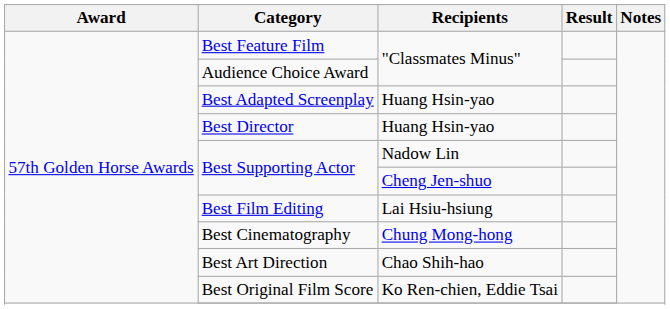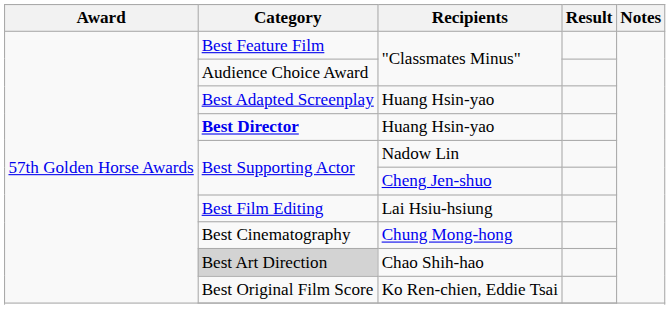(248, 126) normal -> (250, 126) bold
(264, 262) no background -> (264, 262) lightgrey background
